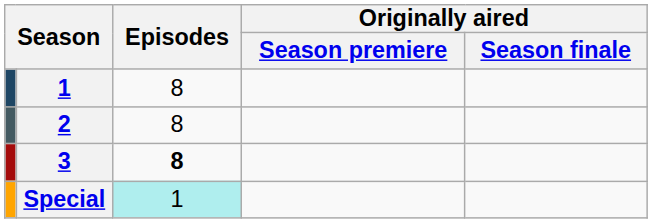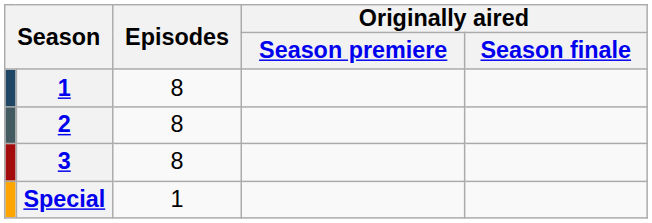(177, 161) bold -> (177, 161) normal
(177, 198) paleturquoise background -> (177, 198) no background
